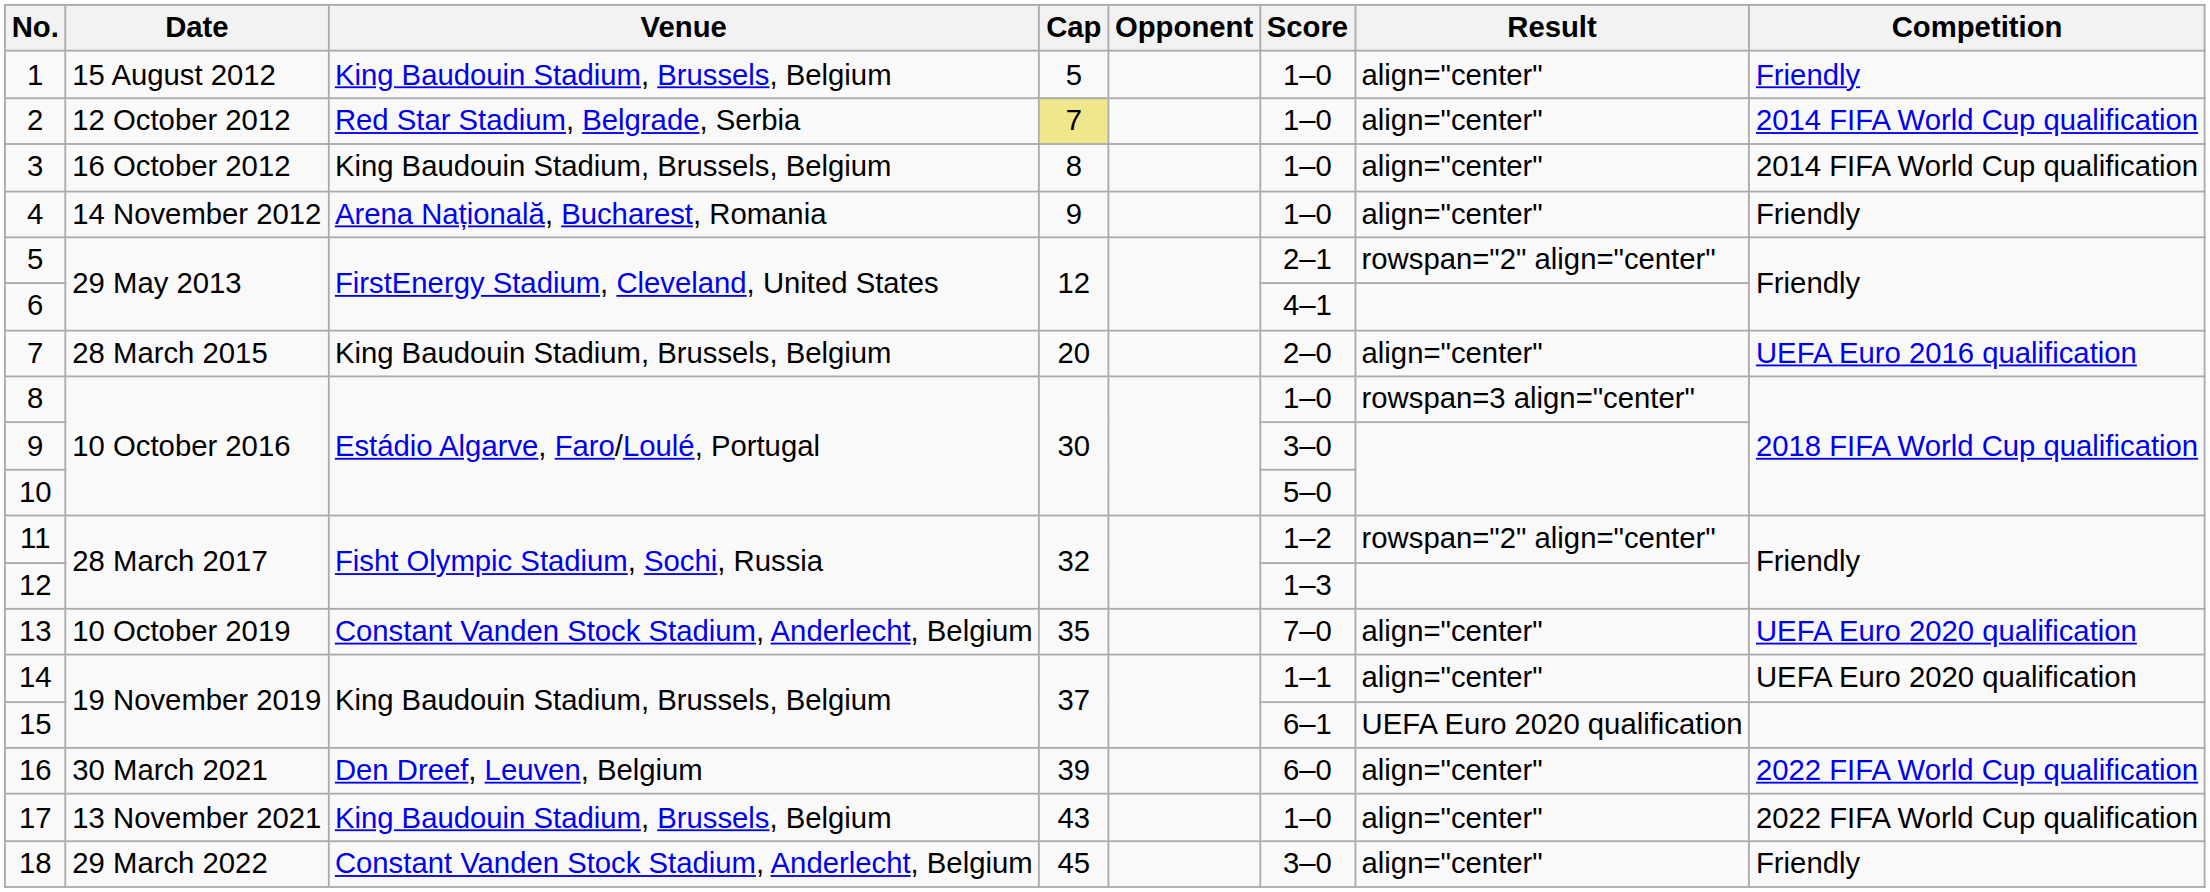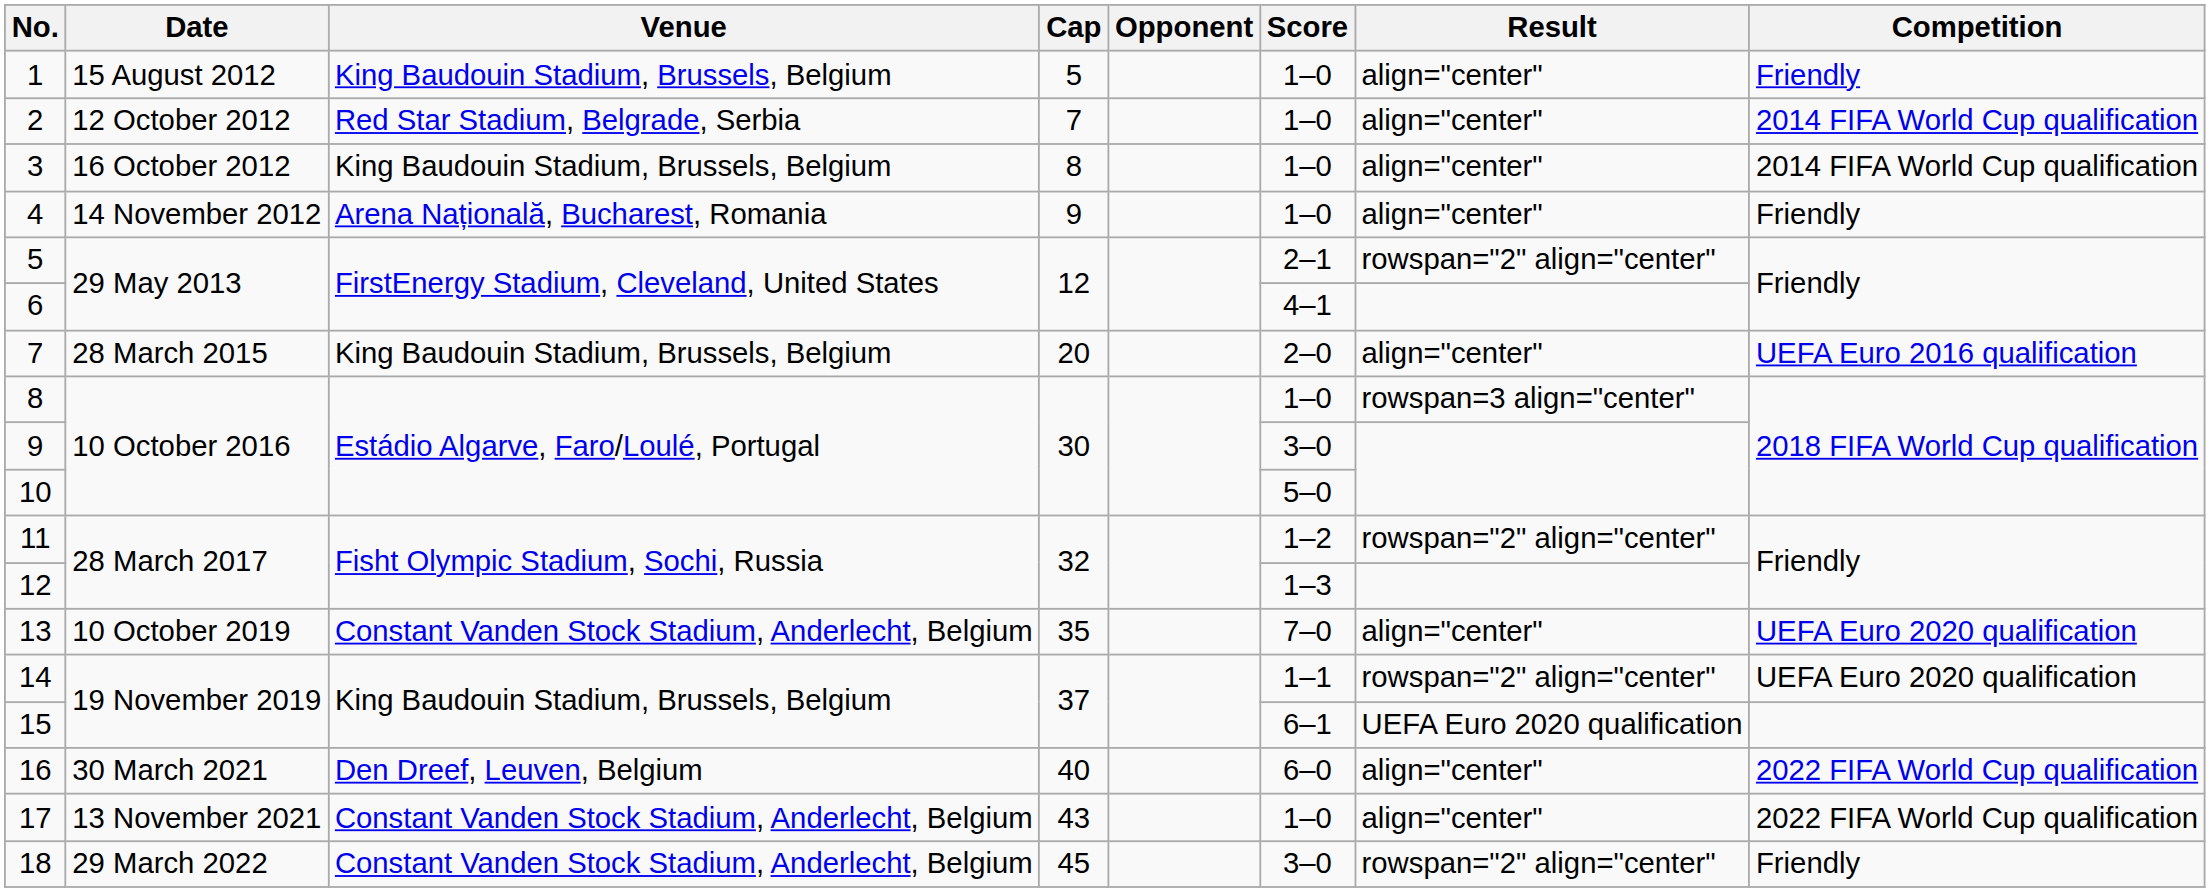(1074, 120) khaki background -> (1074, 120) no background
(1452, 677) align="center" -> (1539, 677) rowspan="2" align="center"
(1074, 770) 39 -> (1074, 770) 40
(613, 817) King Baudouin Stadium, Brussels, Belgium -> (684, 817) Constant Vanden Stock Stadium, Anderlecht, Belgium
(1452, 863) align="center" -> (1539, 863) rowspan="2" align="center"
